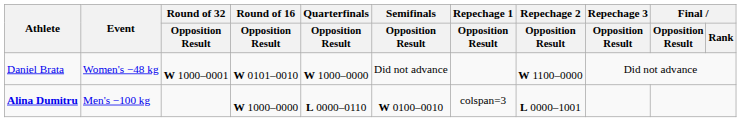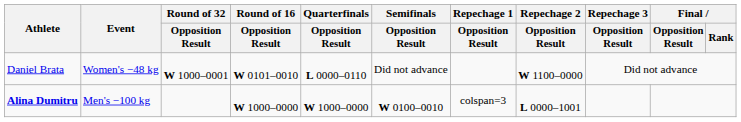(336, 75) W 1000–0000 -> (336, 75) L 0000–0110
(336, 107) L 0000–0110 -> (336, 107) W 1000–0000
